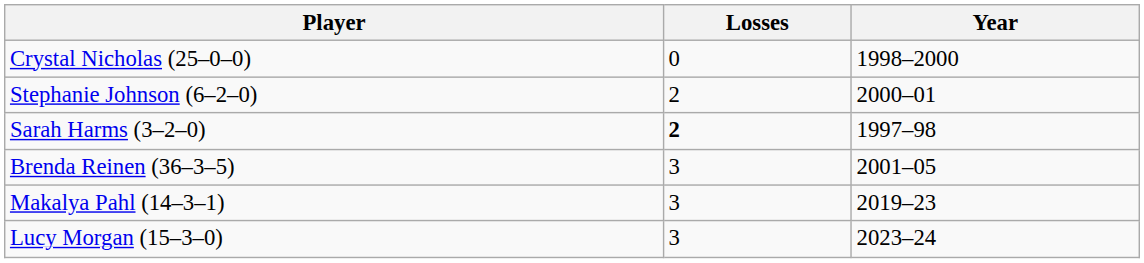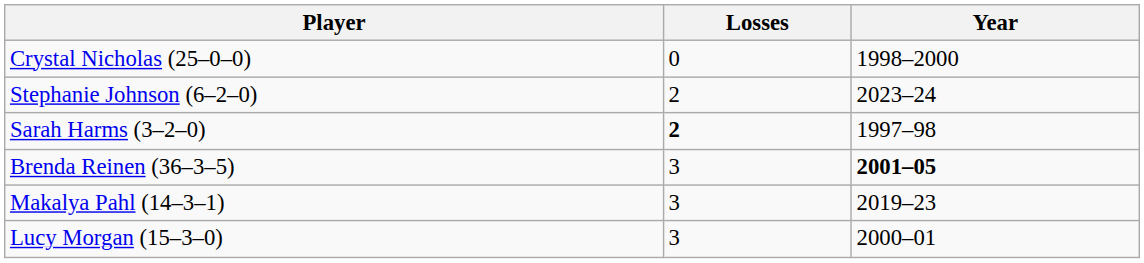(896, 94) 2000–01 -> (896, 94) 2023–24
(896, 166) normal -> (896, 166) bold
(896, 238) 2023–24 -> (896, 238) 2000–01
